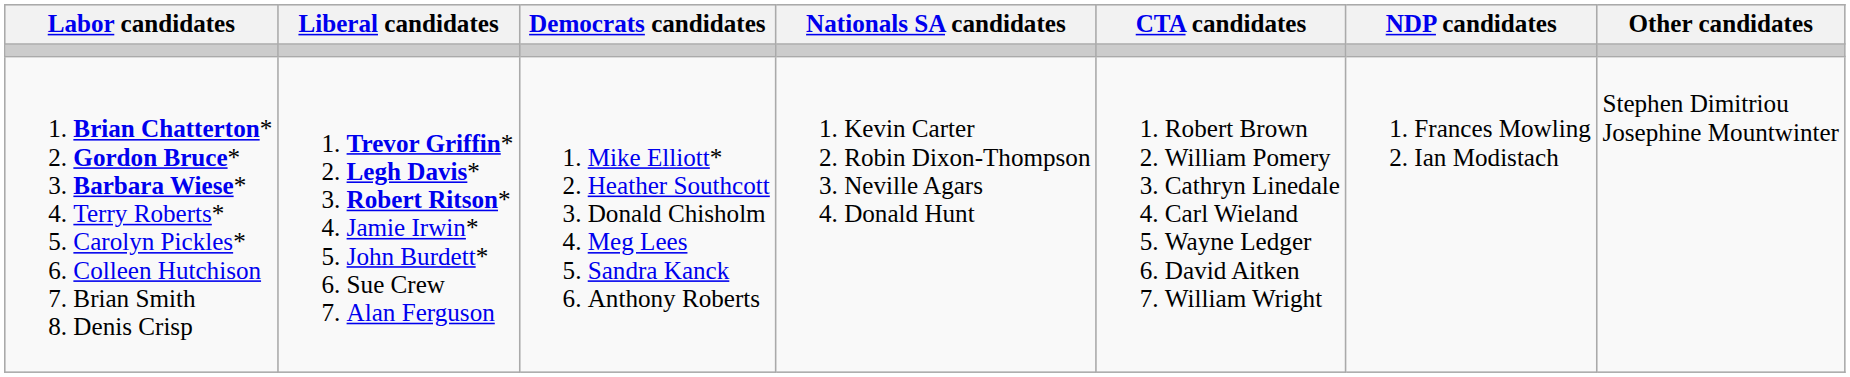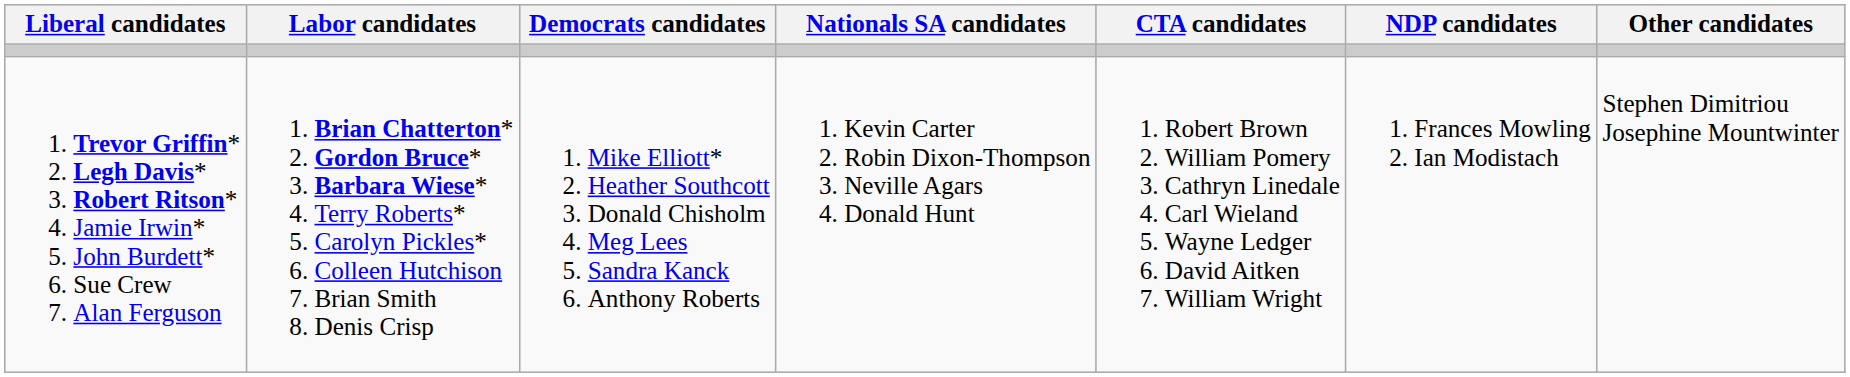columns swapped: (141, 24) <-> (399, 24)
